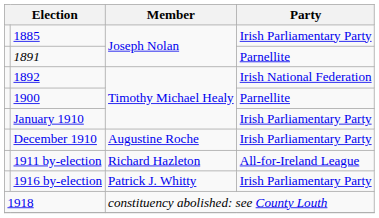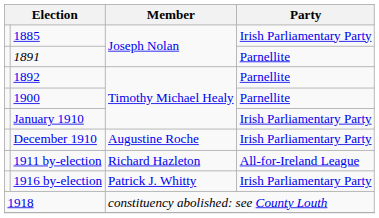(306, 77) Irish National Federation -> (265, 77) Parnellite
